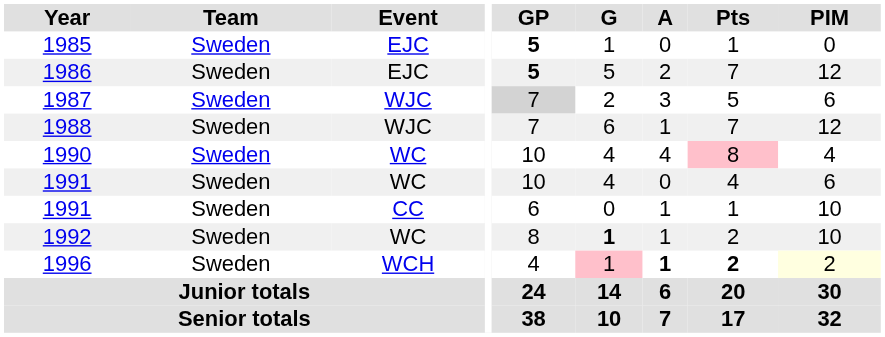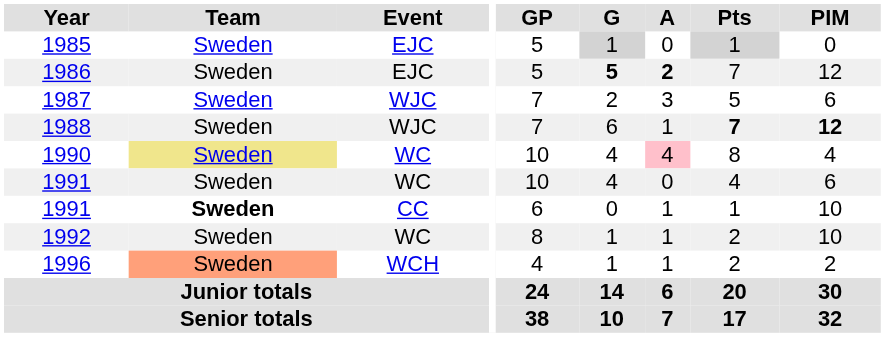(534, 44) bold -> (537, 44) normal
(609, 44) no background -> (612, 44) lightgrey background
(733, 44) no background -> (735, 44) lightgrey background
(534, 72) bold -> (537, 72) normal
(609, 72) normal -> (612, 72) bold
(665, 72) normal -> (667, 72) bold
(534, 99) lightgrey background -> (537, 99) no background
(733, 127) normal -> (735, 127) bold
(830, 127) normal -> (830, 127) bold
(231, 154) no background -> (233, 154) khaki background
(665, 154) no background -> (667, 154) pink background
(733, 154) pink background -> (735, 154) no background
(231, 209) normal -> (233, 209) bold
(609, 236) bold -> (612, 236) normal
(231, 264) no background -> (233, 264) lightsalmon background
(609, 264) pink background -> (612, 264) no background
(665, 264) bold -> (667, 264) normal
(733, 264) bold -> (735, 264) normal
(830, 264) lightyellow background -> (830, 264) no background
